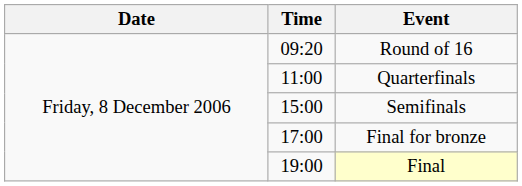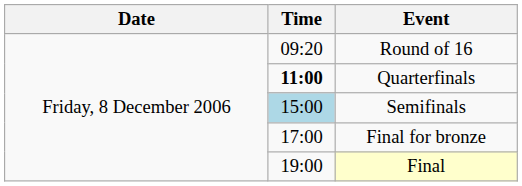(302, 78) normal -> (302, 78) bold
(302, 107) no background -> (302, 107) lightblue background
